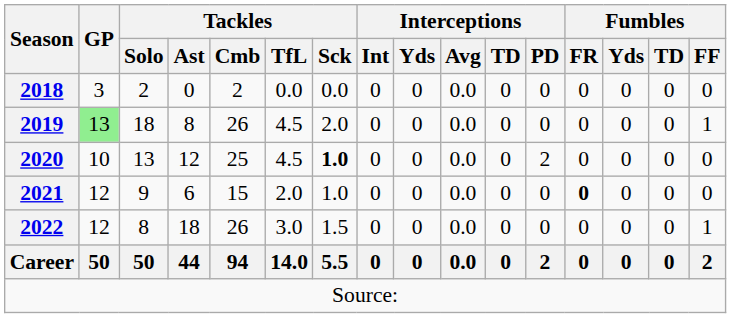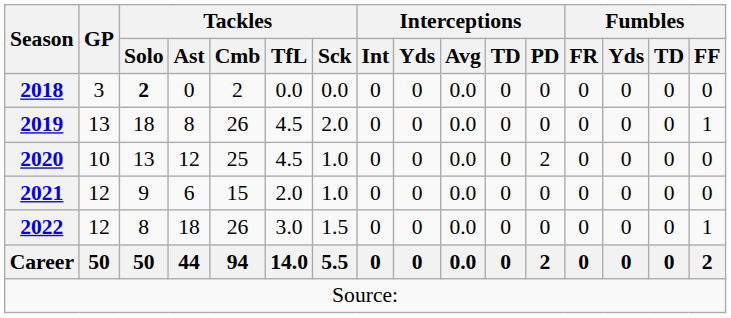(144, 90) normal -> (144, 90) bold
(99, 124) lightgreen background -> (99, 124) no background
(335, 158) bold -> (335, 158) normal
(584, 192) bold -> (584, 192) normal
